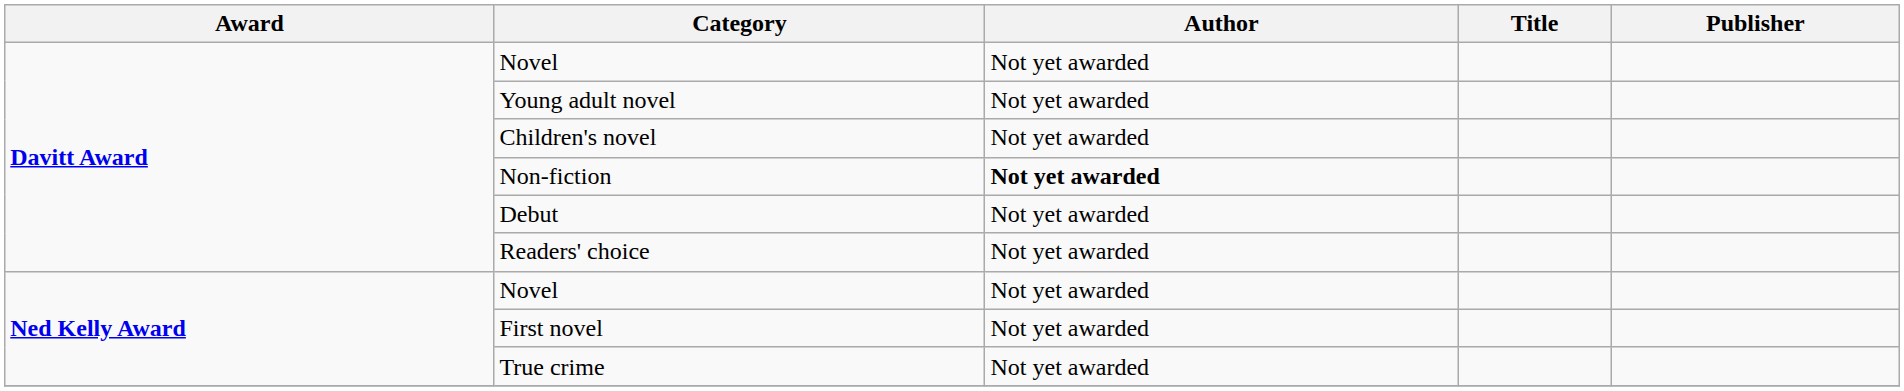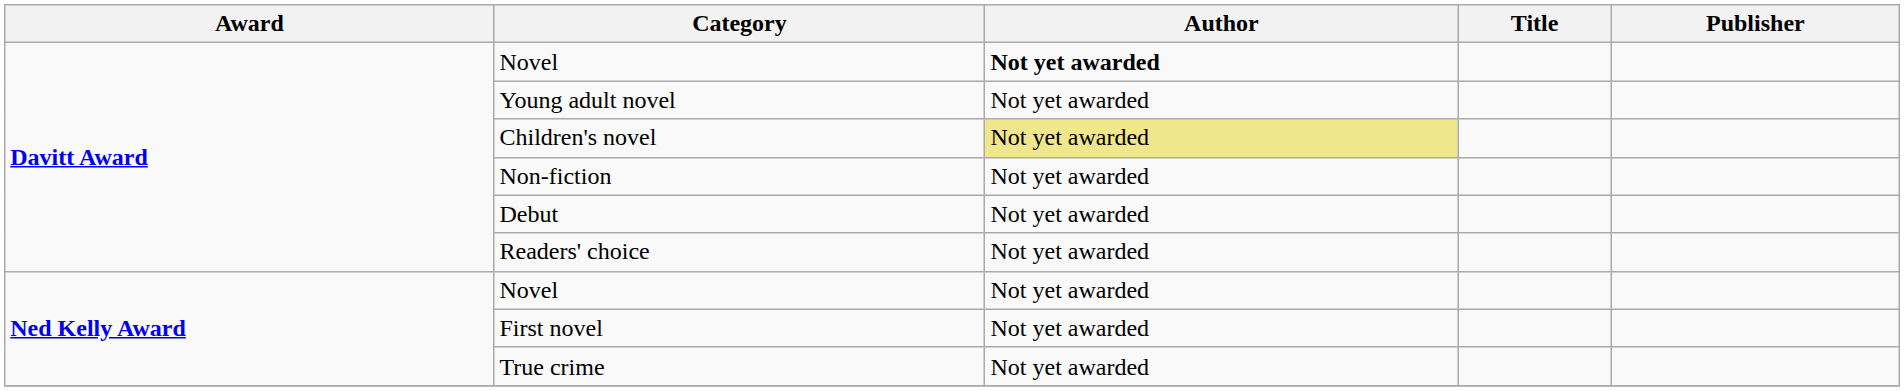(1070, 61) normal -> (1075, 61) bold
(1070, 137) no background -> (1070, 137) khaki background
(1075, 175) bold -> (1070, 175) normal
